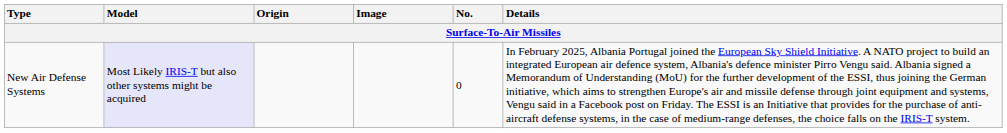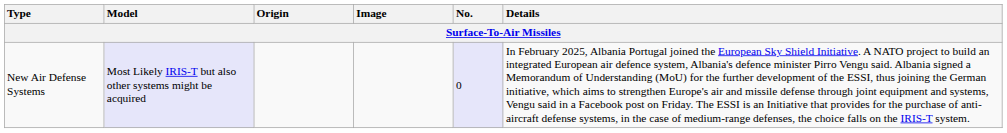(459, 84) no background -> (459, 84) lavender background
